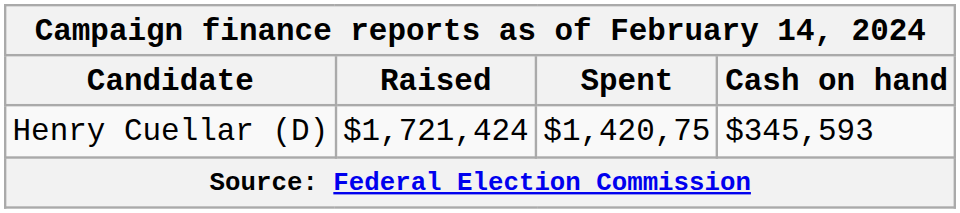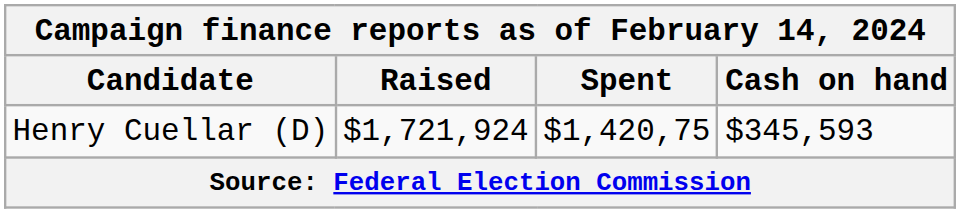(436, 131) $1,721,424 -> (436, 131) $1,721,924
